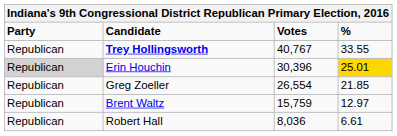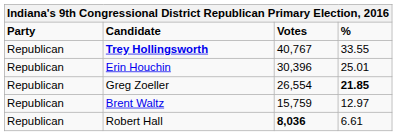(35, 67) lightgrey background -> (35, 67) no background
(355, 67) gold background -> (355, 67) no background
(355, 85) normal -> (355, 85) bold
(291, 121) normal -> (291, 121) bold
